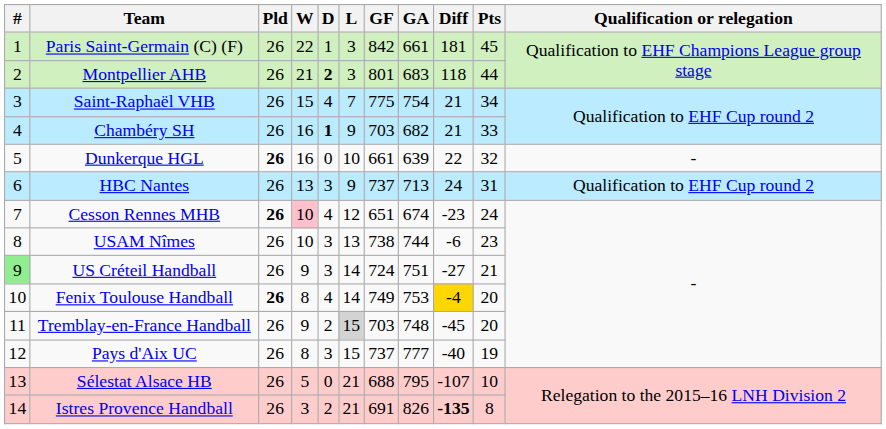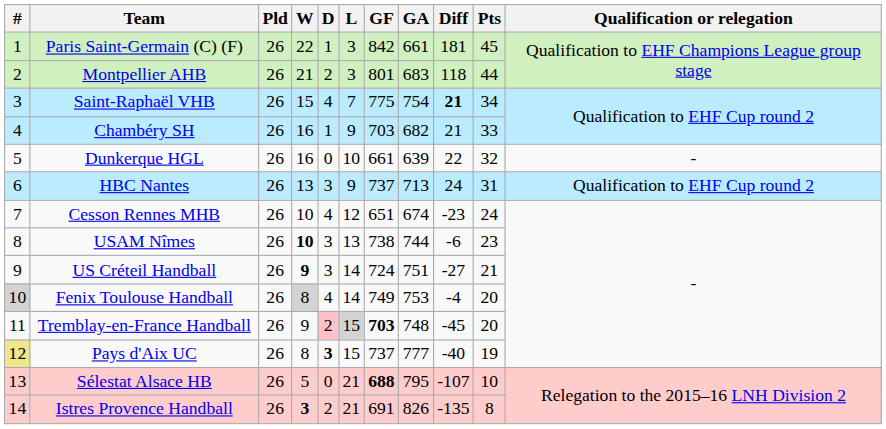(328, 74) bold -> (328, 74) normal
(453, 102) normal -> (453, 102) bold
(328, 130) bold -> (328, 130) normal
(275, 158) bold -> (275, 158) normal
(275, 213) bold -> (275, 213) normal
(305, 213) pink background -> (305, 213) no background
(305, 241) normal -> (305, 241) bold
(17, 269) lightgreen background -> (17, 269) no background
(305, 269) normal -> (305, 269) bold
(17, 297) no background -> (17, 297) lightgrey background
(275, 297) bold -> (275, 297) normal
(305, 297) no background -> (305, 297) lightgrey background
(453, 297) gold background -> (453, 297) no background
(328, 325) no background -> (328, 325) pink background
(381, 325) normal -> (381, 325) bold
(17, 353) no background -> (17, 353) khaki background
(328, 353) normal -> (328, 353) bold
(381, 381) normal -> (381, 381) bold
(305, 409) normal -> (305, 409) bold
(453, 409) bold -> (453, 409) normal
